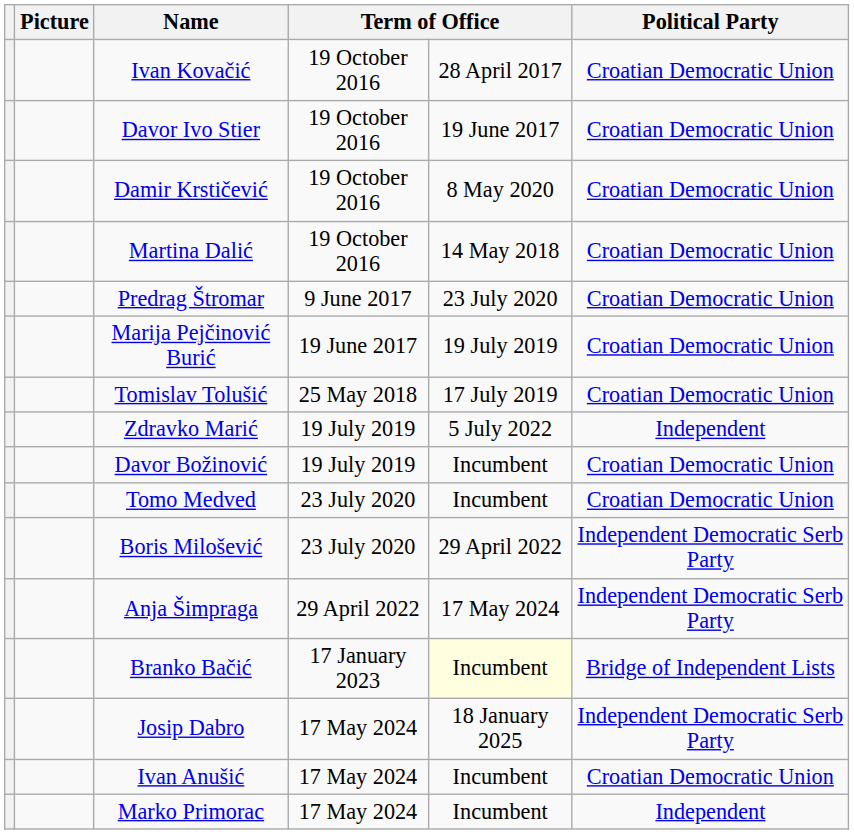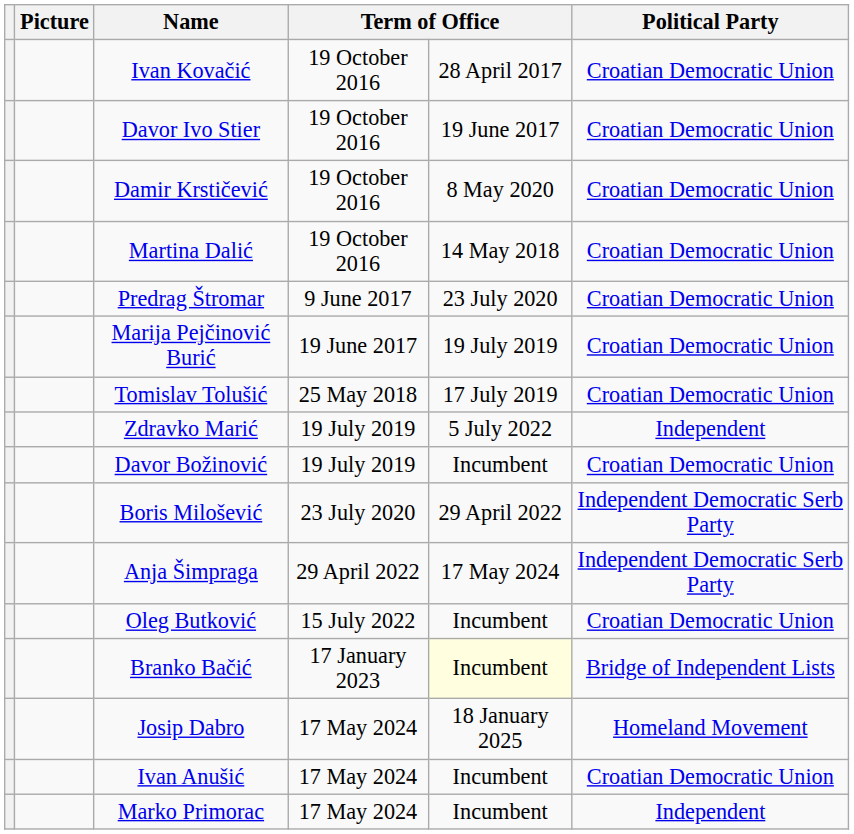- row: (191, 499)
+ row: (191, 620)
(710, 728) Independent Democratic Serb Party -> (710, 728) Homeland Movement
